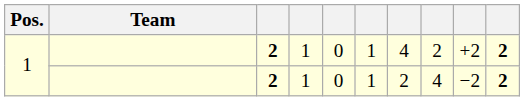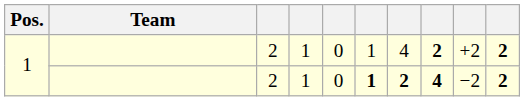(273, 50) bold -> (273, 50) normal
(437, 50) normal -> (437, 50) bold
(273, 80) bold -> (273, 80) normal
(371, 80) normal -> (371, 80) bold
(404, 80) normal -> (404, 80) bold
(437, 80) normal -> (437, 80) bold
